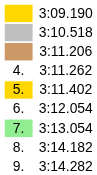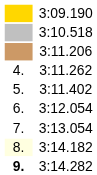(19, 90) gold background -> (19, 90) no background
(19, 128) lightgreen background -> (19, 128) no background
(19, 147) no background -> (19, 147) lightyellow background
(19, 166) normal -> (19, 166) bold
